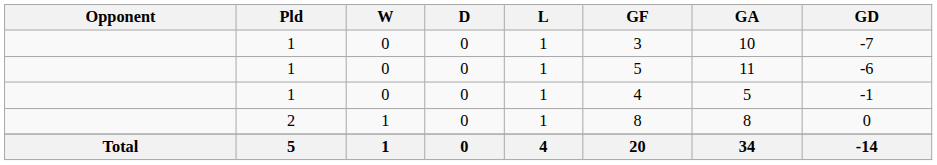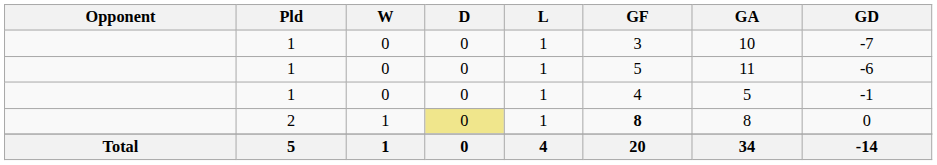(464, 120) no background -> (464, 120) khaki background
(637, 120) normal -> (637, 120) bold
